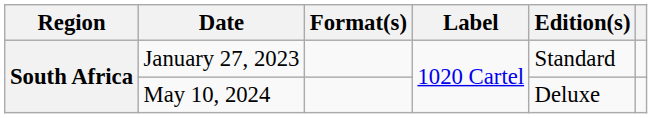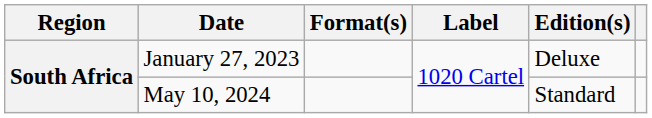(575, 58) Standard -> (567, 58) Deluxe
(567, 94) Deluxe -> (575, 94) Standard
